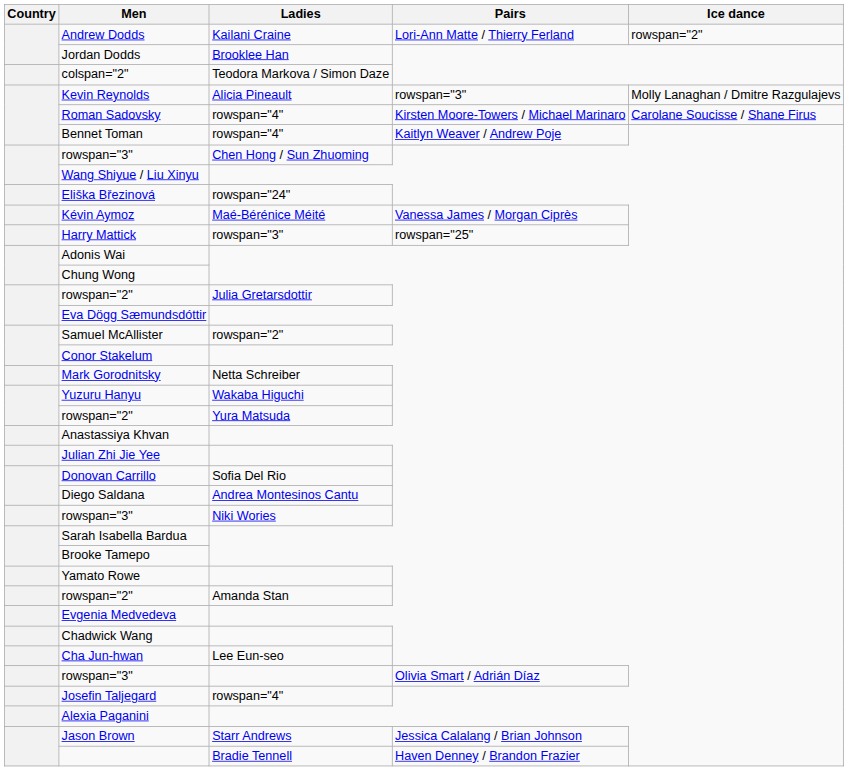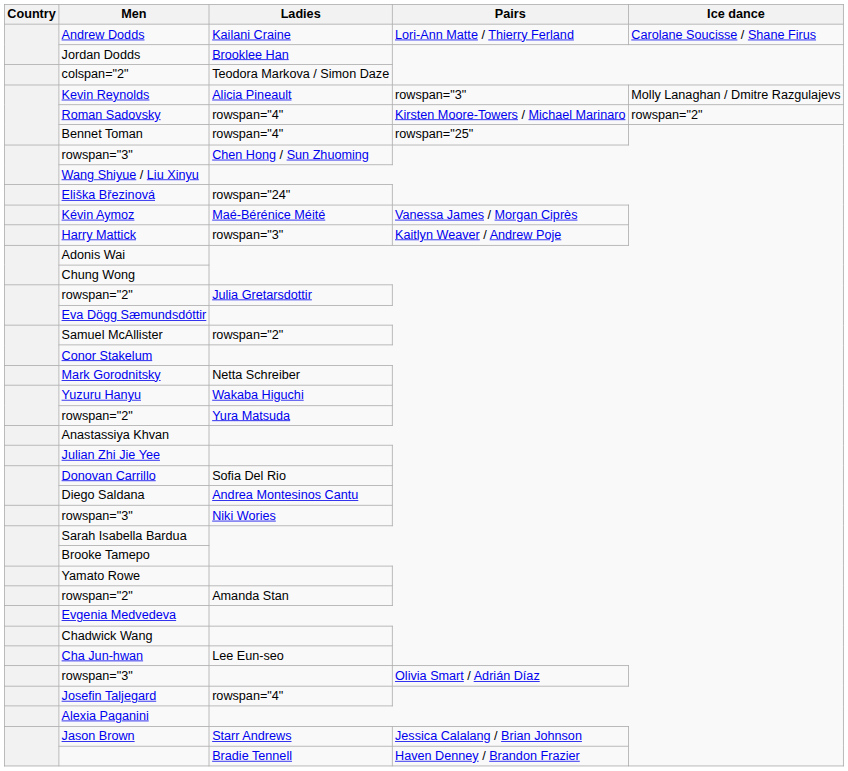(667, 34) rowspan="2" -> (724, 34) Carolane Soucisse / Shane Firus
(724, 114) Carolane Soucisse / Shane Firus -> (667, 114) rowspan="2"
(478, 134) Kaitlyn Weaver / Andrew Poje -> (434, 134) rowspan="25"
(434, 235) rowspan="25" -> (478, 235) Kaitlyn Weaver / Andrew Poje
